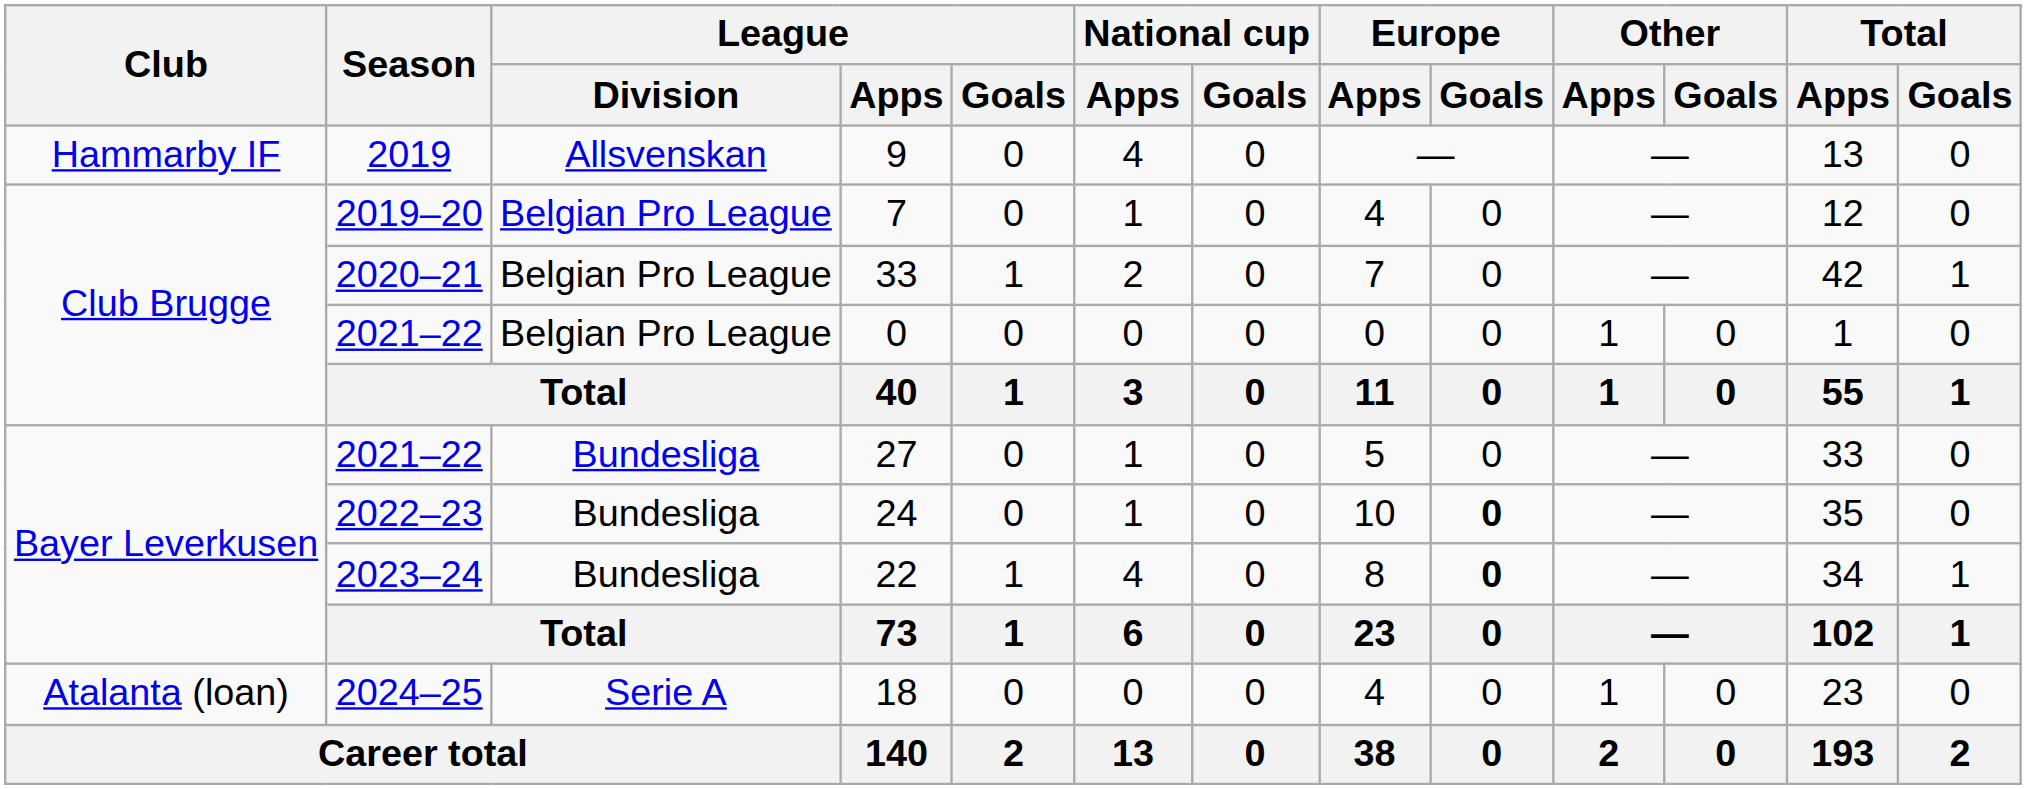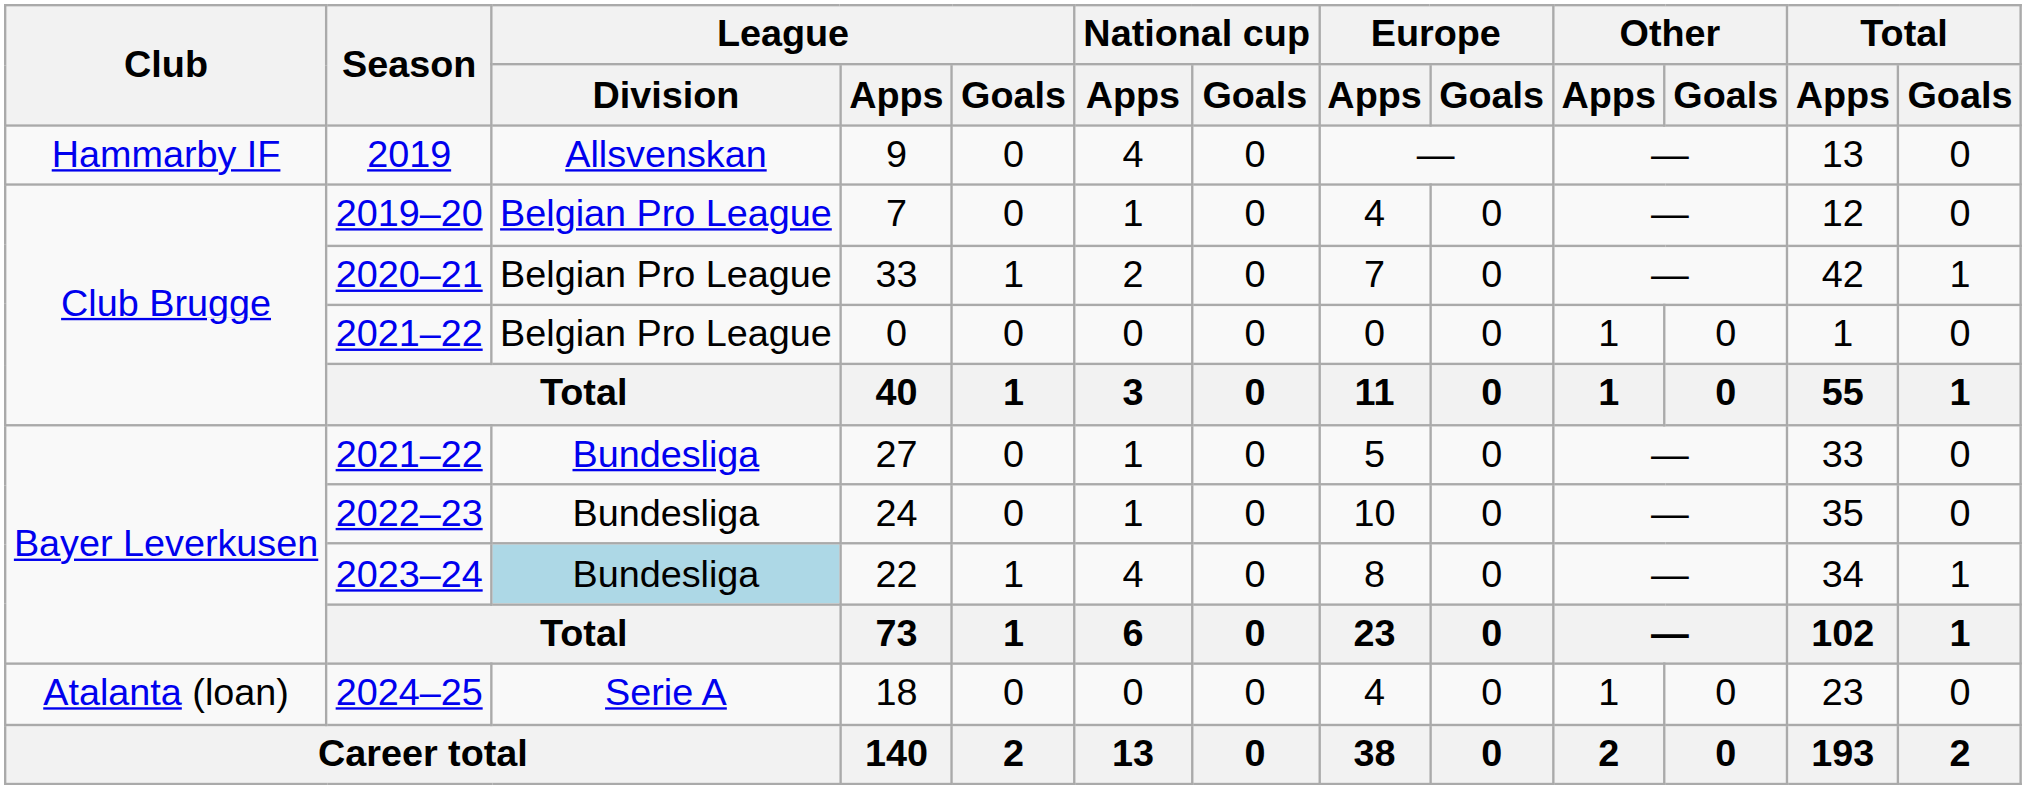(1492, 513) bold -> (1492, 513) normal
(666, 573) no background -> (666, 573) lightblue background
(1492, 573) bold -> (1492, 573) normal
